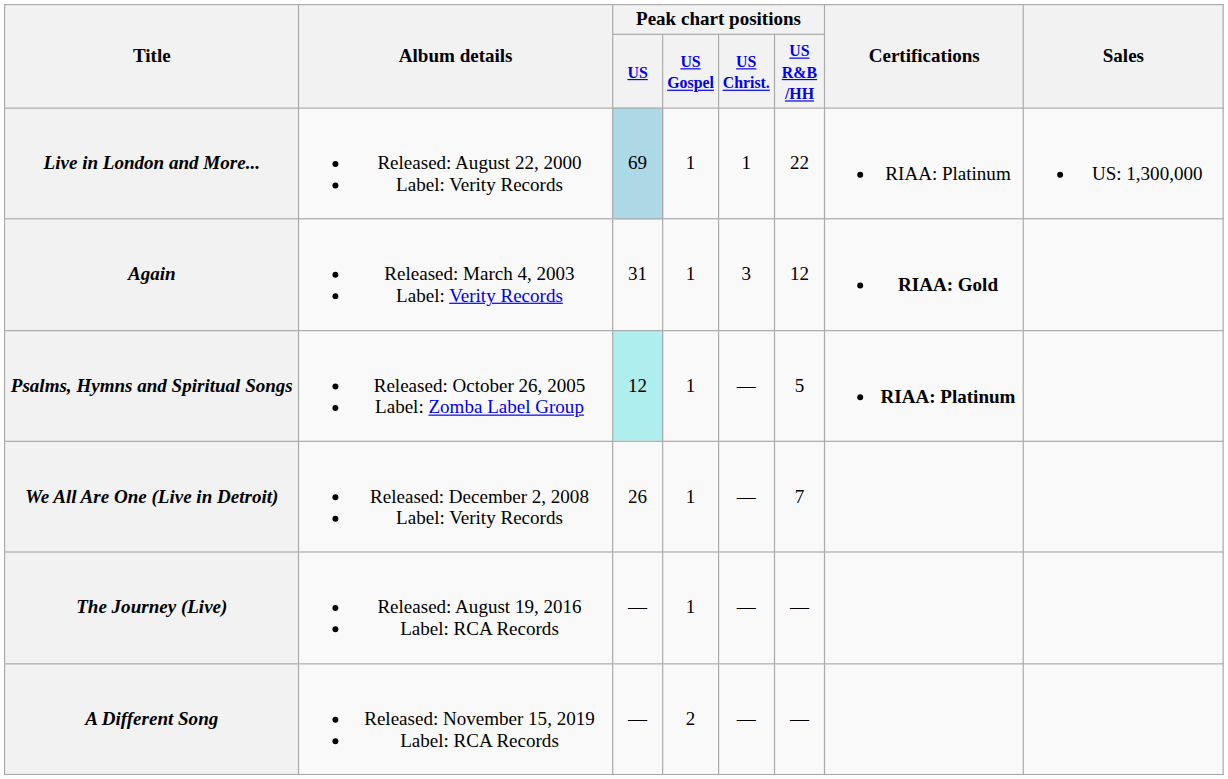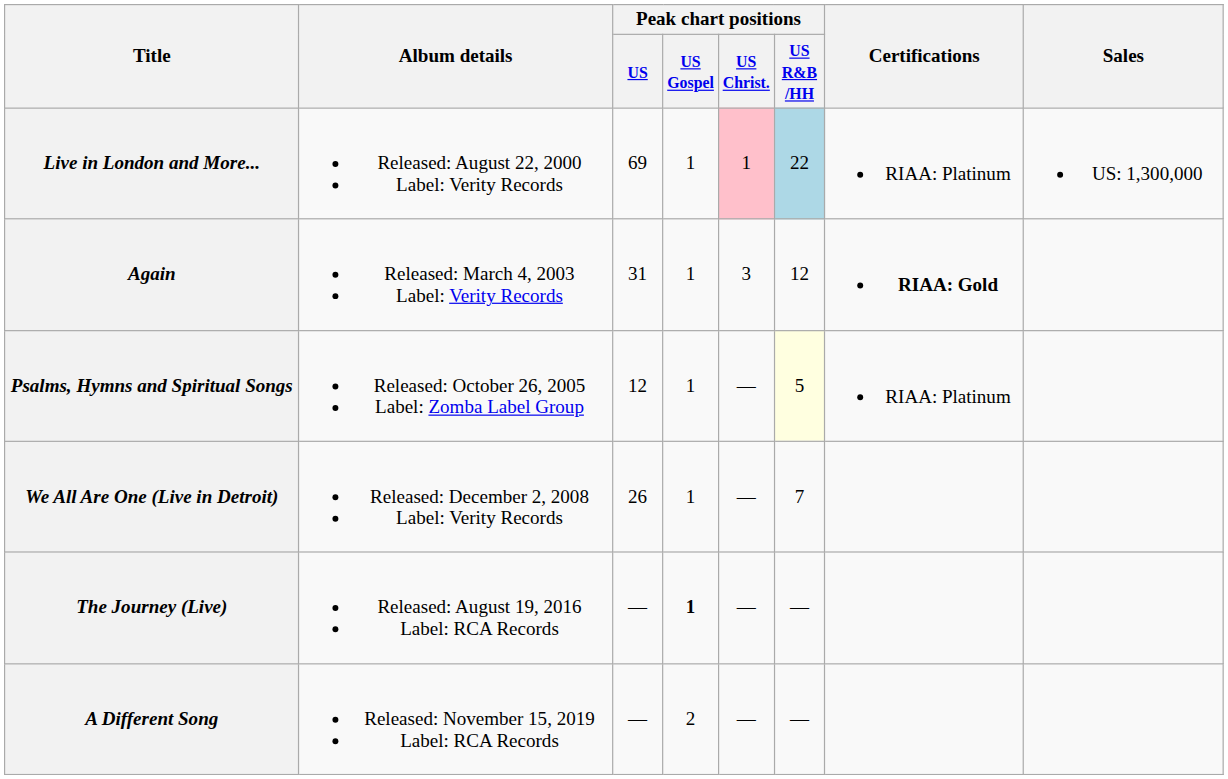(638, 163) lightblue background -> (638, 163) no background
(746, 163) no background -> (746, 163) pink background
(799, 163) no background -> (799, 163) lightblue background
(638, 385) paleturquoise background -> (638, 385) no background
(799, 385) no background -> (799, 385) lightyellow background
(924, 396) bold -> (924, 396) normal
(691, 607) normal -> (691, 607) bold
